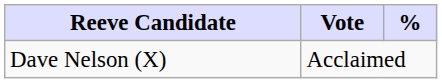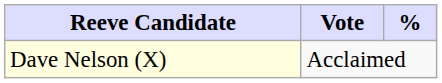(88, 58) no background -> (88, 58) lightyellow background
